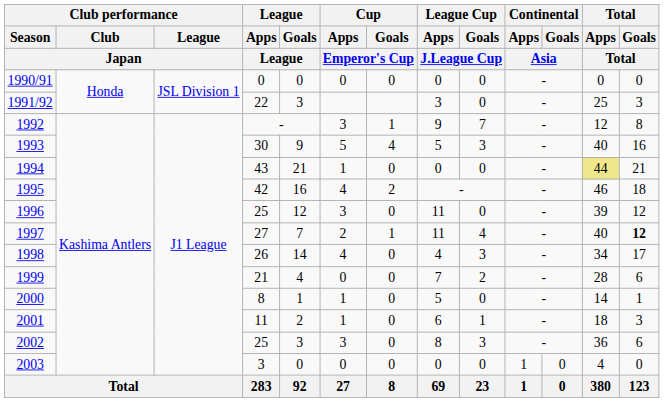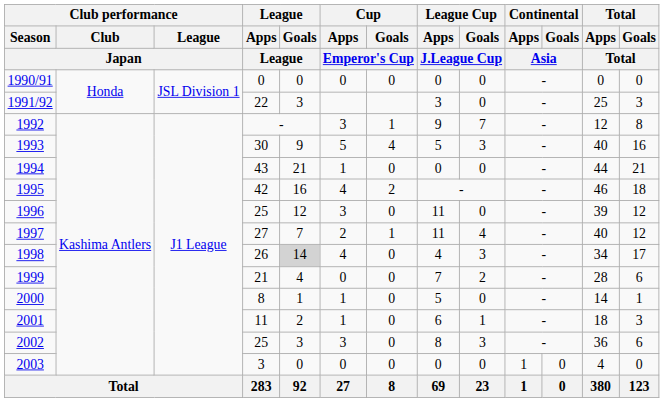(601, 168) khaki background -> (601, 168) no background
(639, 233) bold -> (639, 233) normal
(300, 255) no background -> (300, 255) lightgrey background
